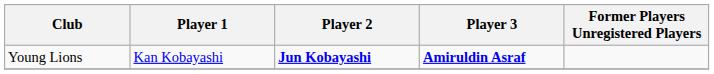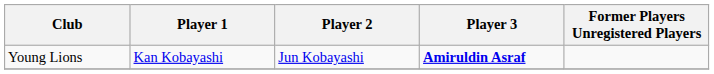(325, 57) bold -> (321, 57) normal
